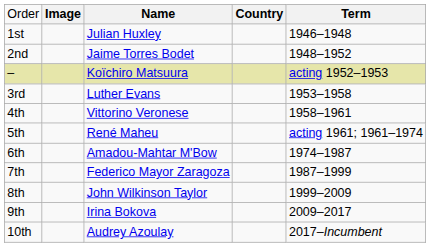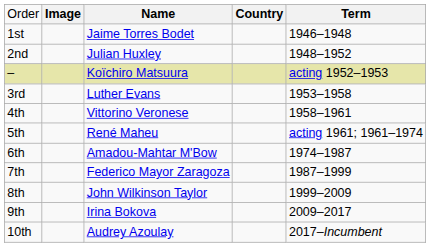(124, 34) Julian Huxley -> (140, 34) Jaime Torres Bodet
(140, 53) Jaime Torres Bodet -> (124, 53) Julian Huxley
